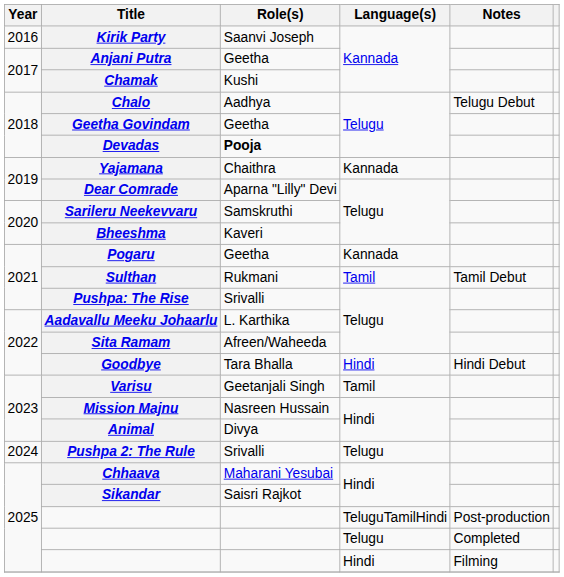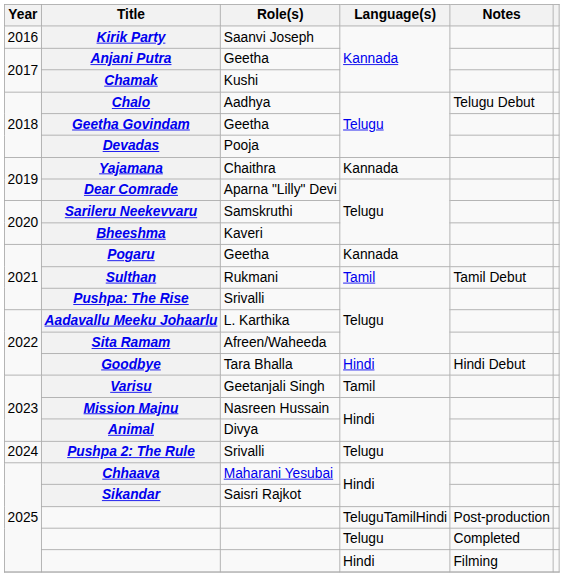(242, 146) bold -> (241, 146) normal
